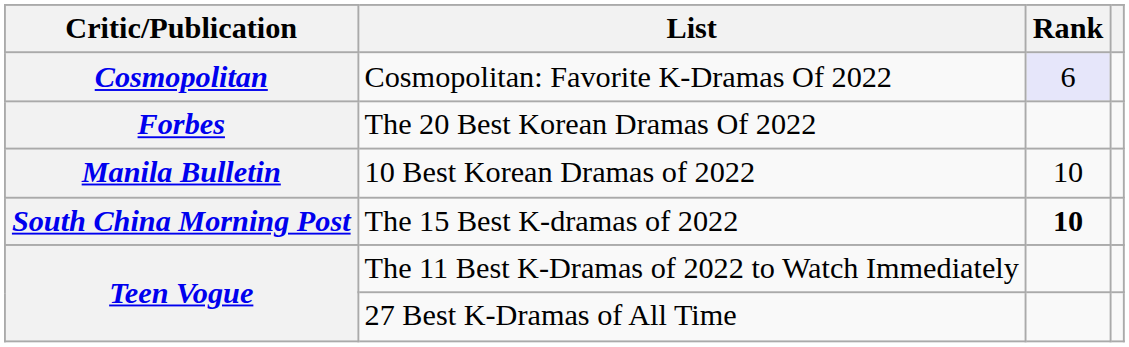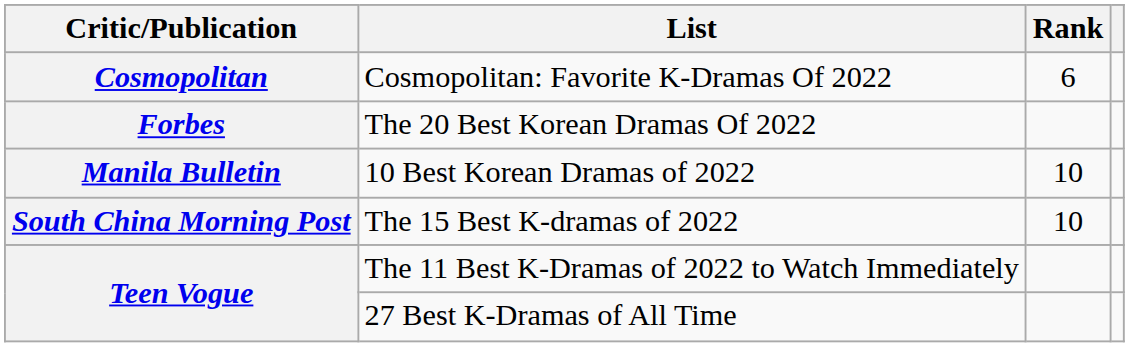(1068, 76) lavender background -> (1068, 76) no background
(1068, 220) bold -> (1068, 220) normal
